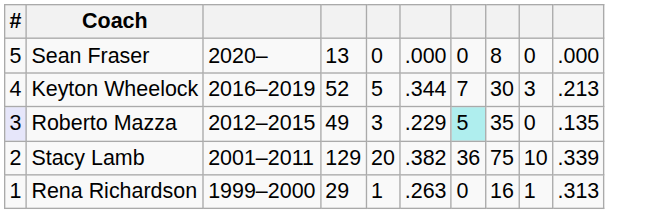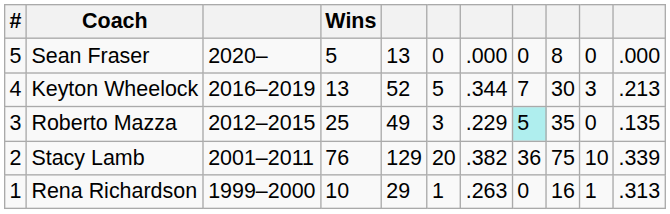+ column: (351, 21)
(16, 123) lavender background -> (16, 123) no background
